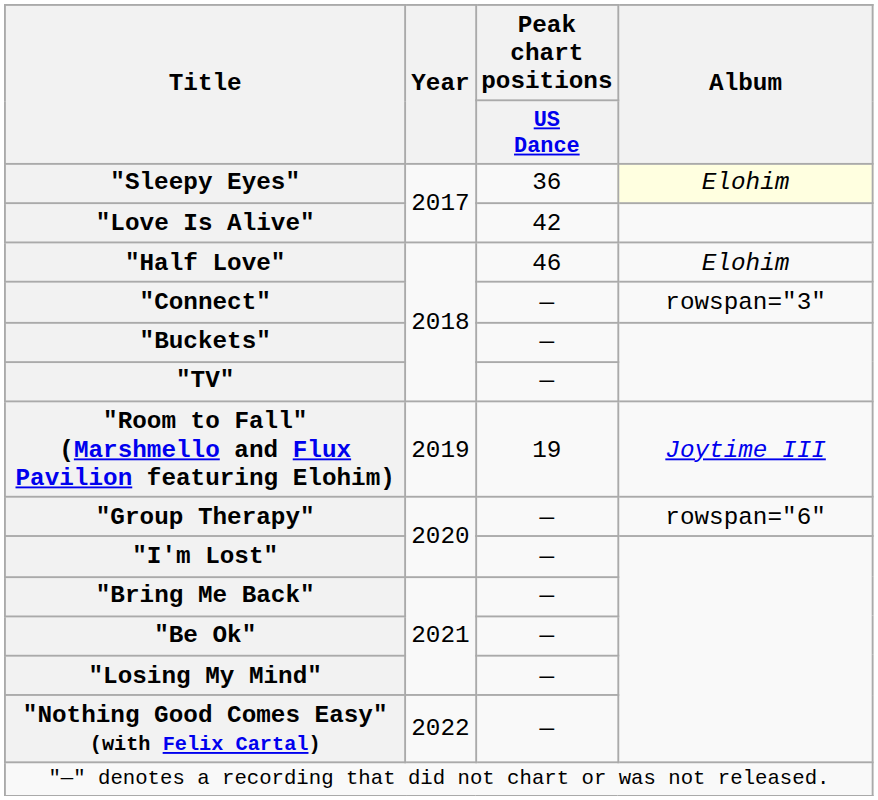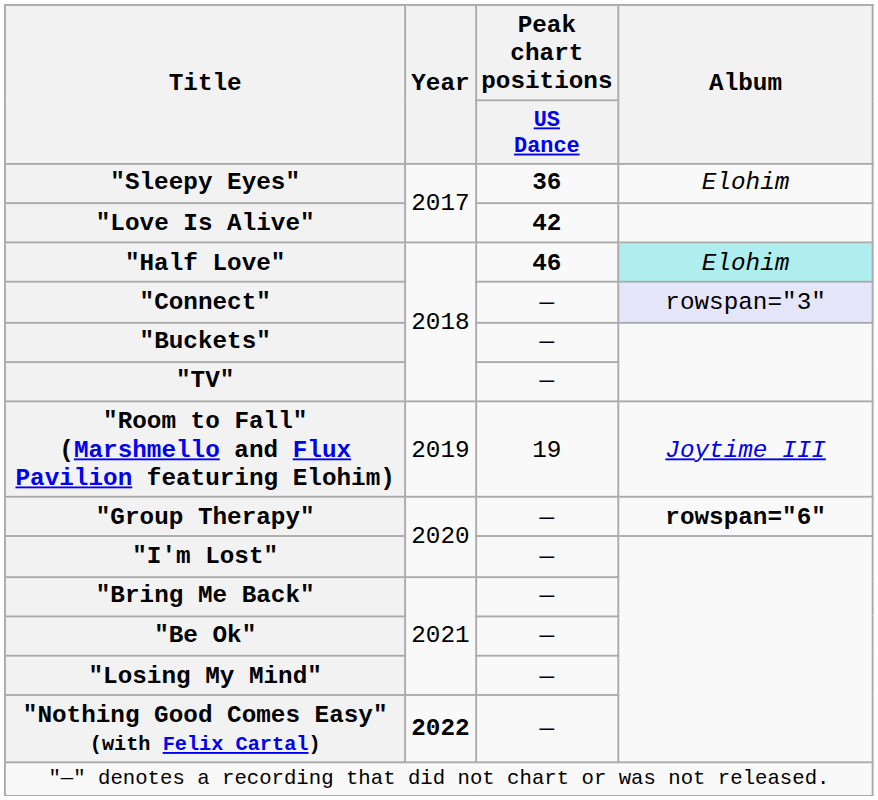(547, 183) normal -> (547, 183) bold
(746, 183) lightyellow background -> (746, 183) no background
(547, 223) normal -> (547, 223) bold
(547, 263) normal -> (547, 263) bold
(746, 263) no background -> (746, 263) paleturquoise background
(746, 302) no background -> (746, 302) lavender background
(746, 517) normal -> (746, 517) bold
(440, 729) normal -> (440, 729) bold
